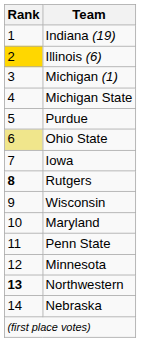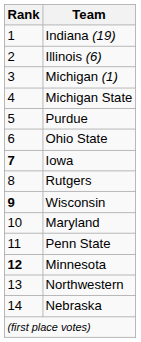(11, 56) gold background -> (11, 56) no background
(11, 139) khaki background -> (11, 139) no background
(11, 160) normal -> (11, 160) bold
(11, 181) bold -> (11, 181) normal
(11, 202) normal -> (11, 202) bold
(15, 264) normal -> (15, 264) bold
(15, 285) bold -> (15, 285) normal
